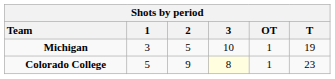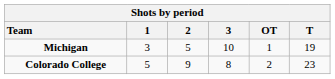(229, 64) lightyellow background -> (229, 64) no background
(269, 64) 1 -> (269, 64) 2
